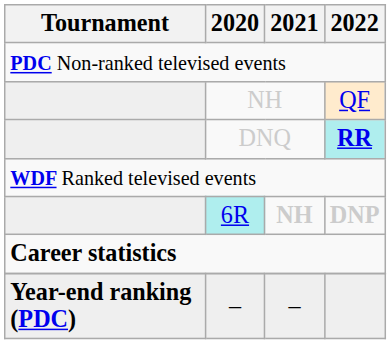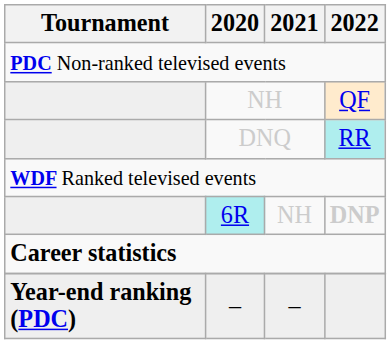(355, 138) bold -> (355, 138) normal
(294, 215) bold -> (294, 215) normal
